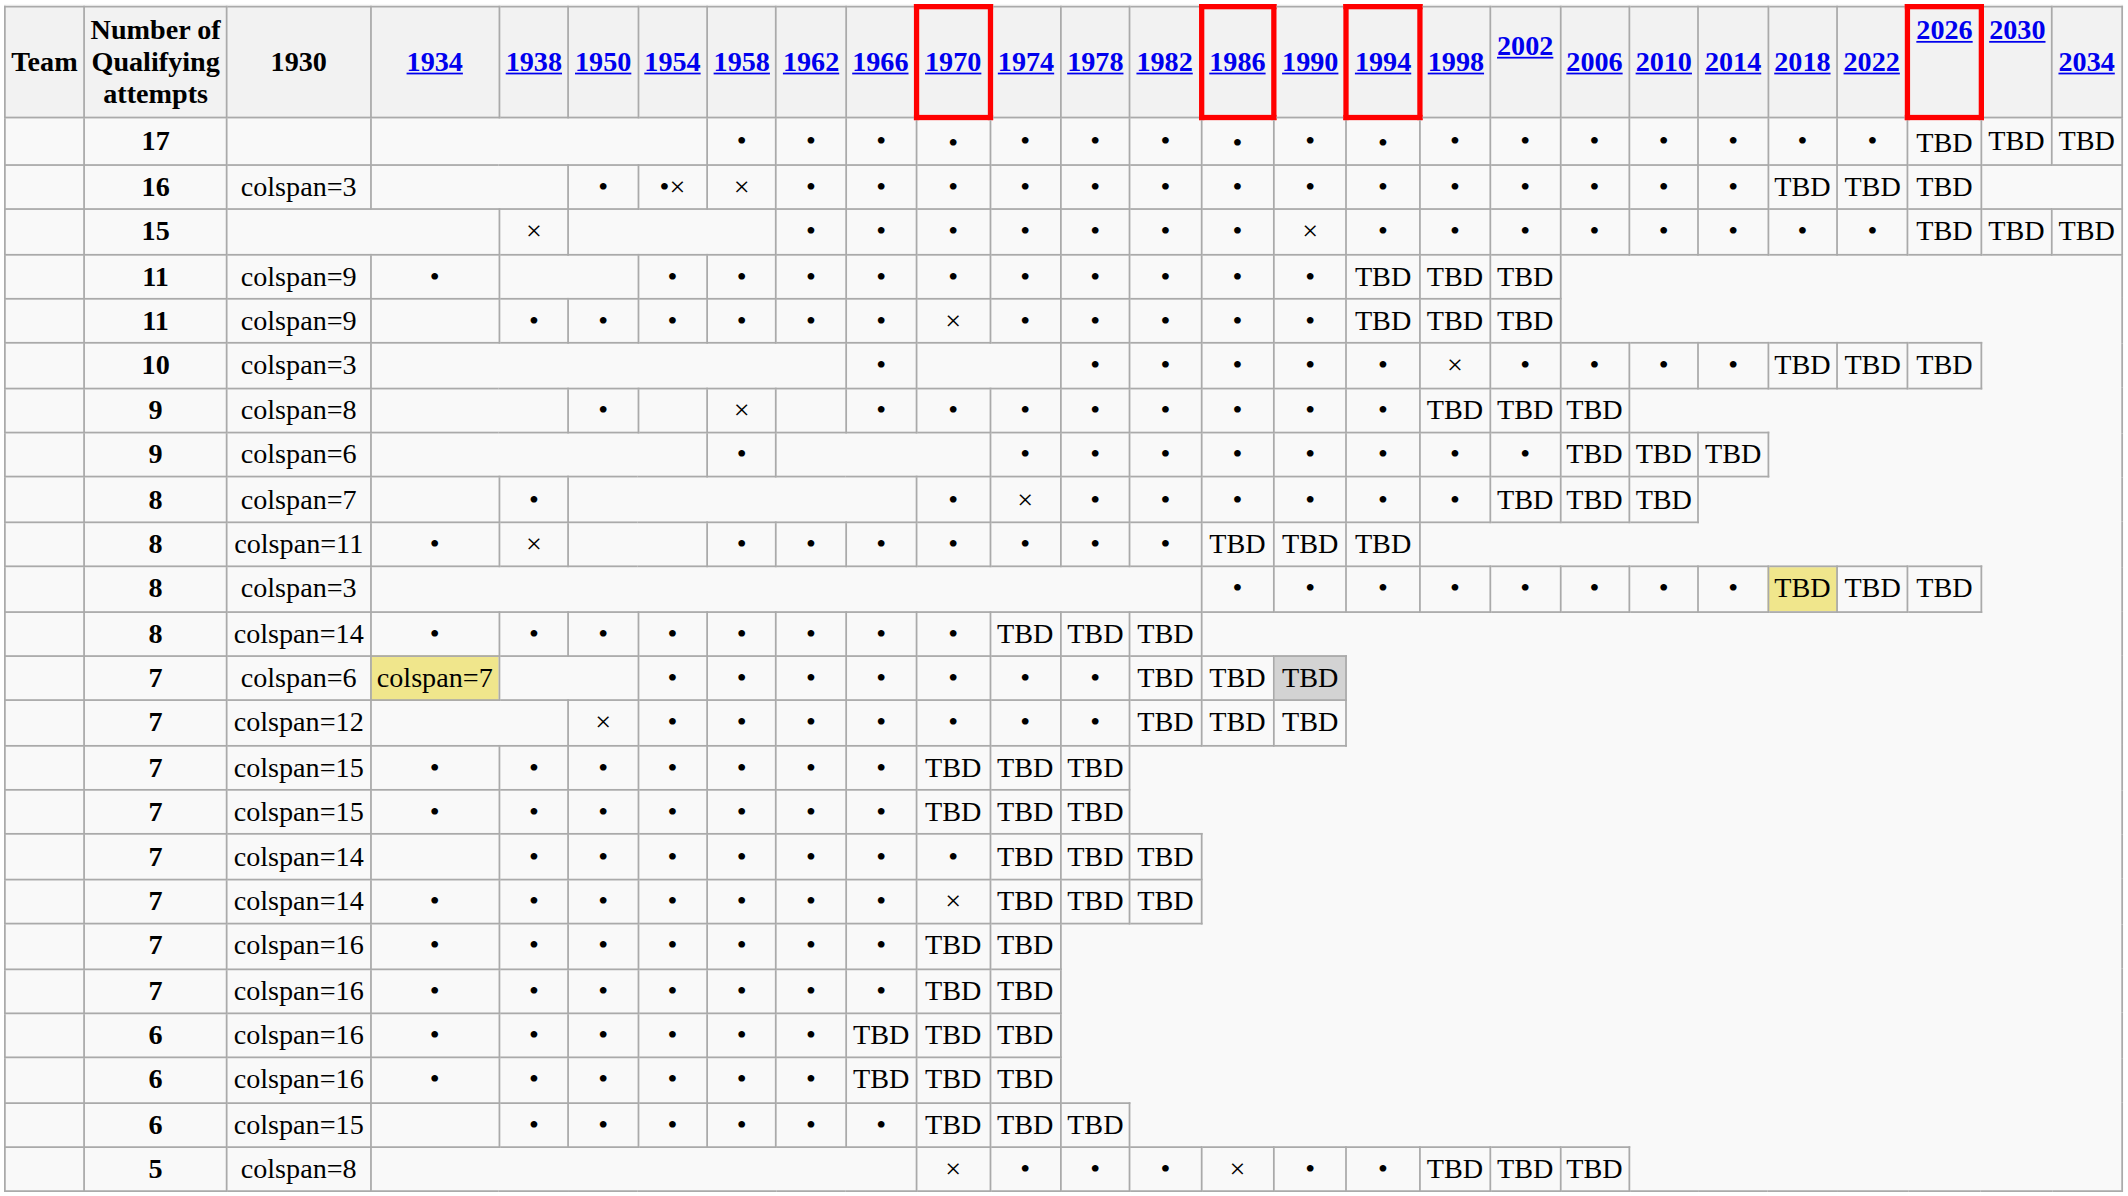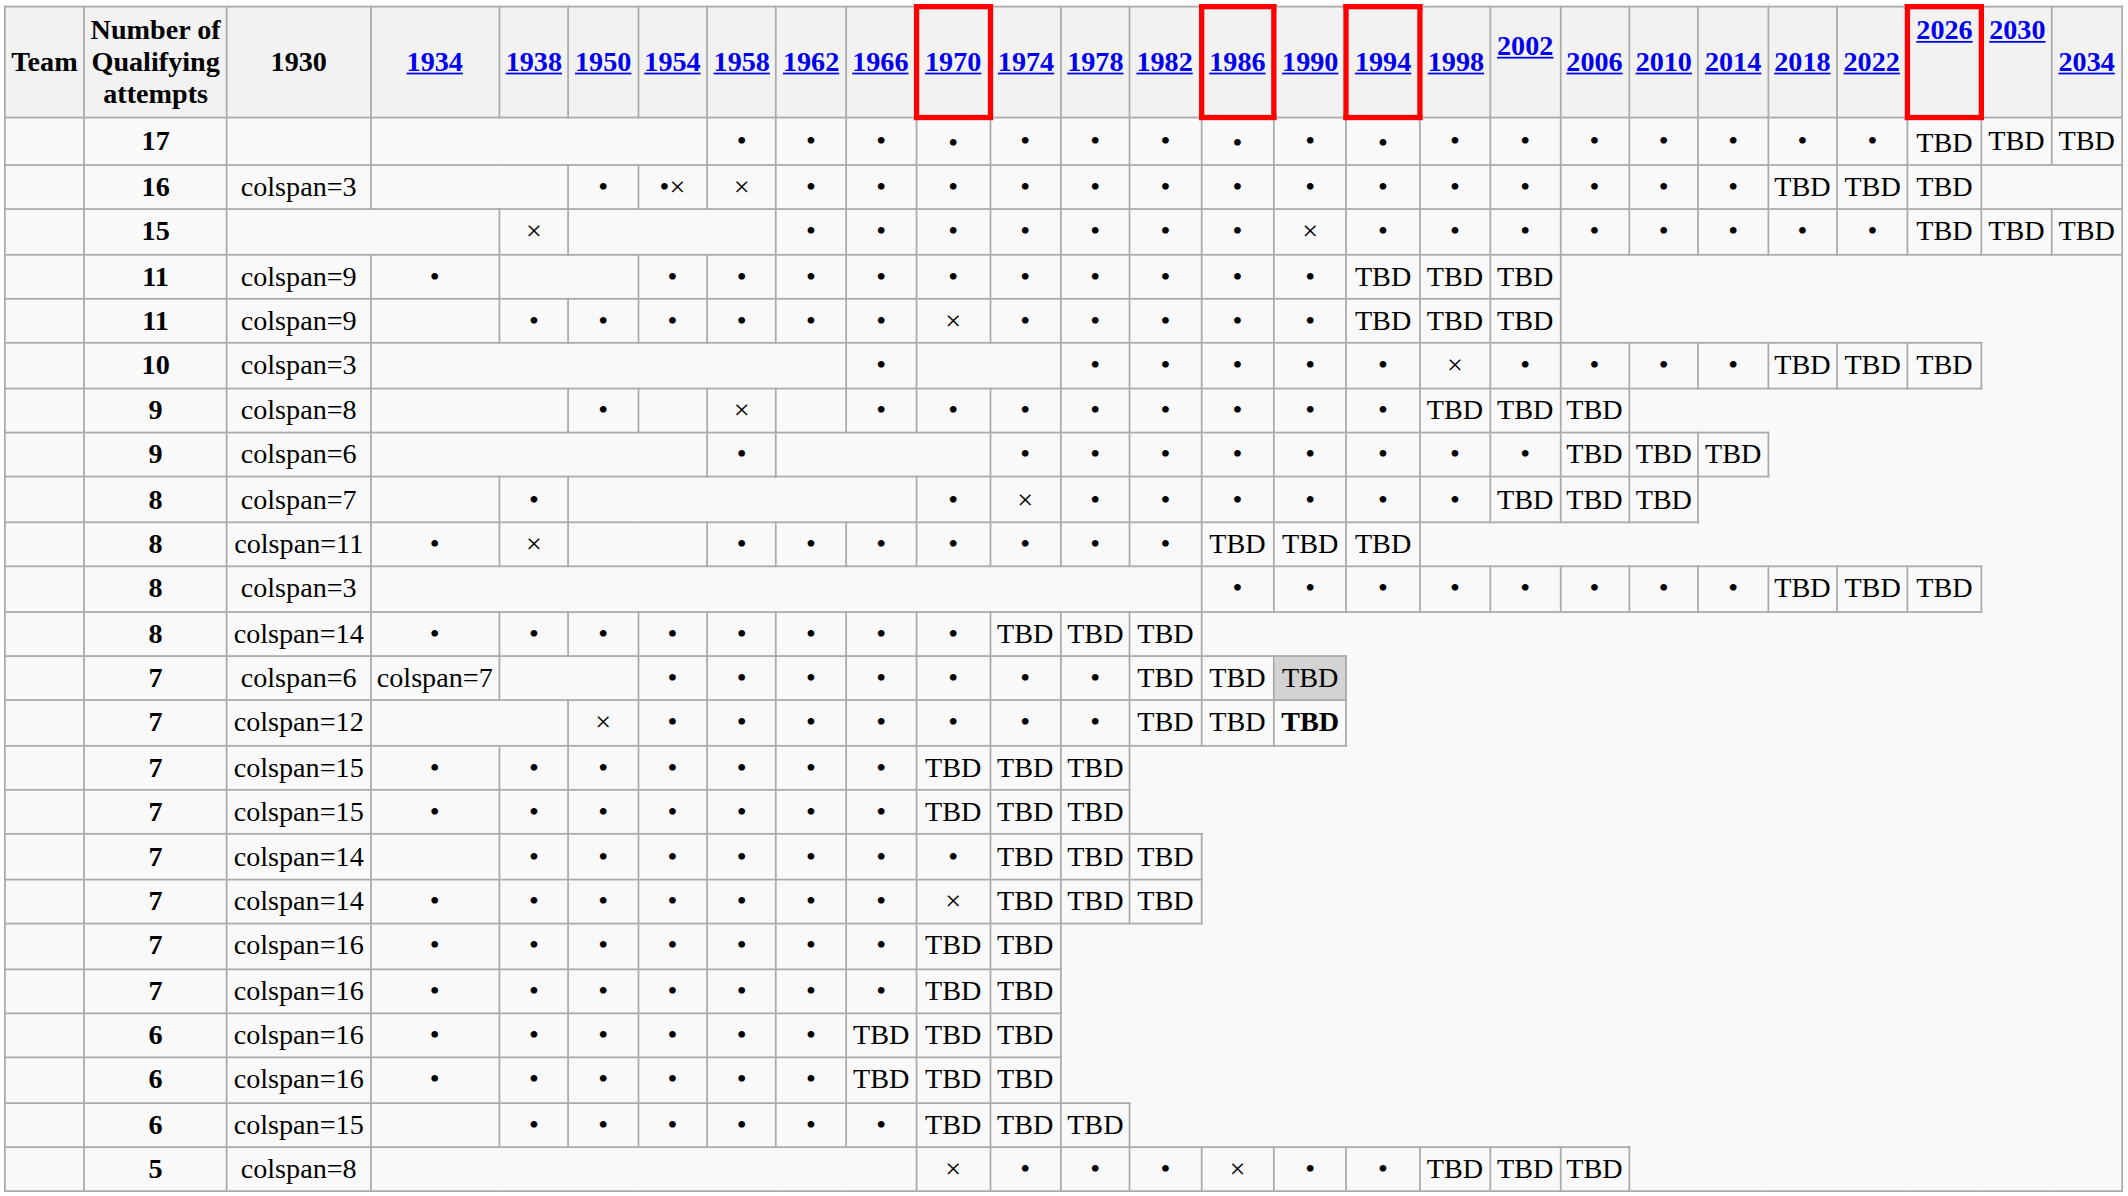(1802, 588) khaki background -> (1802, 588) no background
(435, 677) khaki background -> (435, 677) no background
(1310, 722) normal -> (1310, 722) bold
